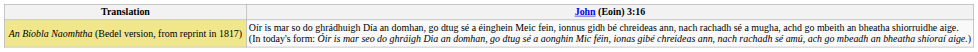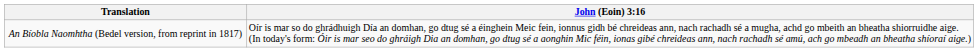(125, 33) khaki background -> (125, 33) no background
